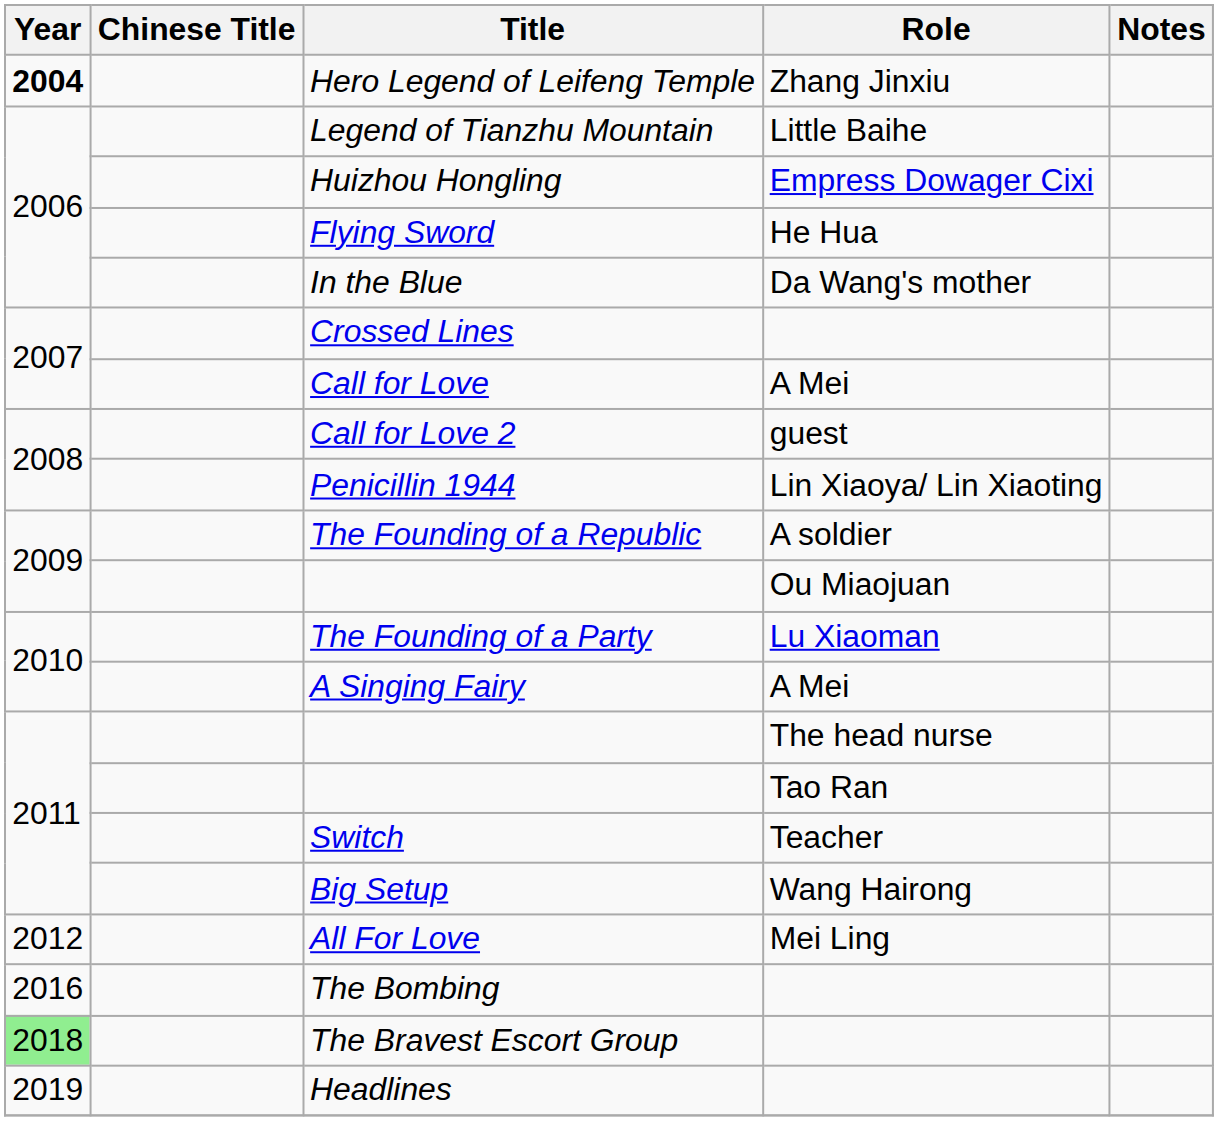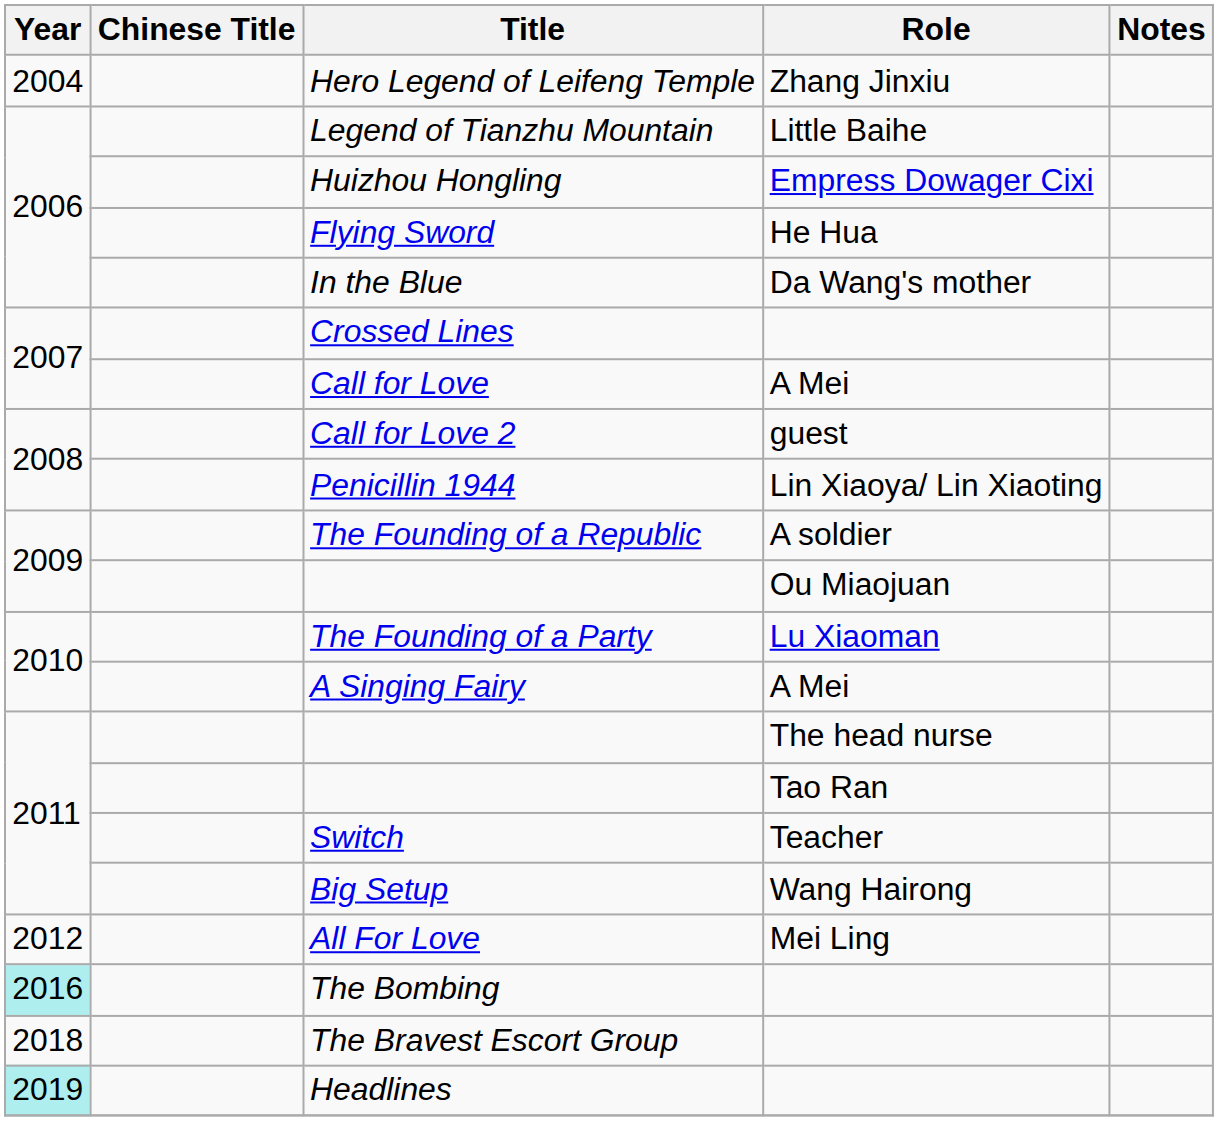(48, 80) bold -> (48, 80) normal
(48, 989) no background -> (48, 989) paleturquoise background
(48, 1039) lightgreen background -> (48, 1039) no background
(48, 1090) no background -> (48, 1090) paleturquoise background
